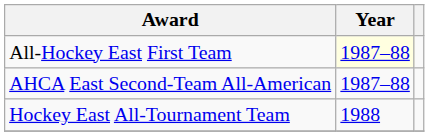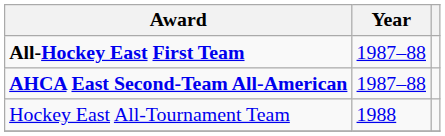(120, 51) normal -> (127, 51) bold
(375, 51) lightyellow background -> (391, 51) no background
(170, 83) normal -> (178, 83) bold
